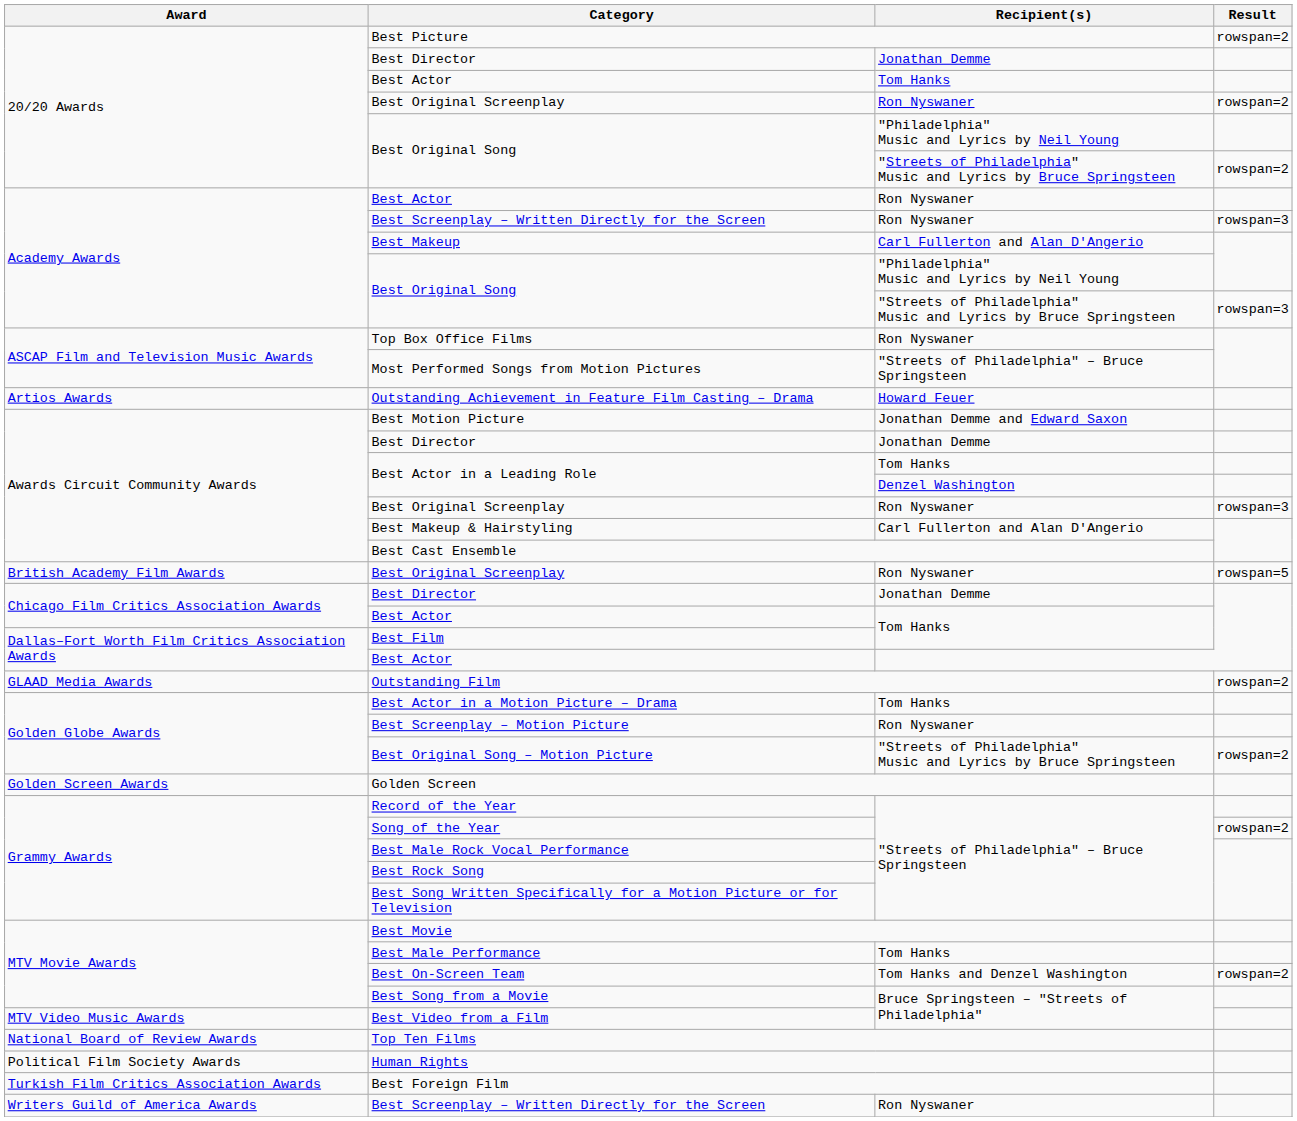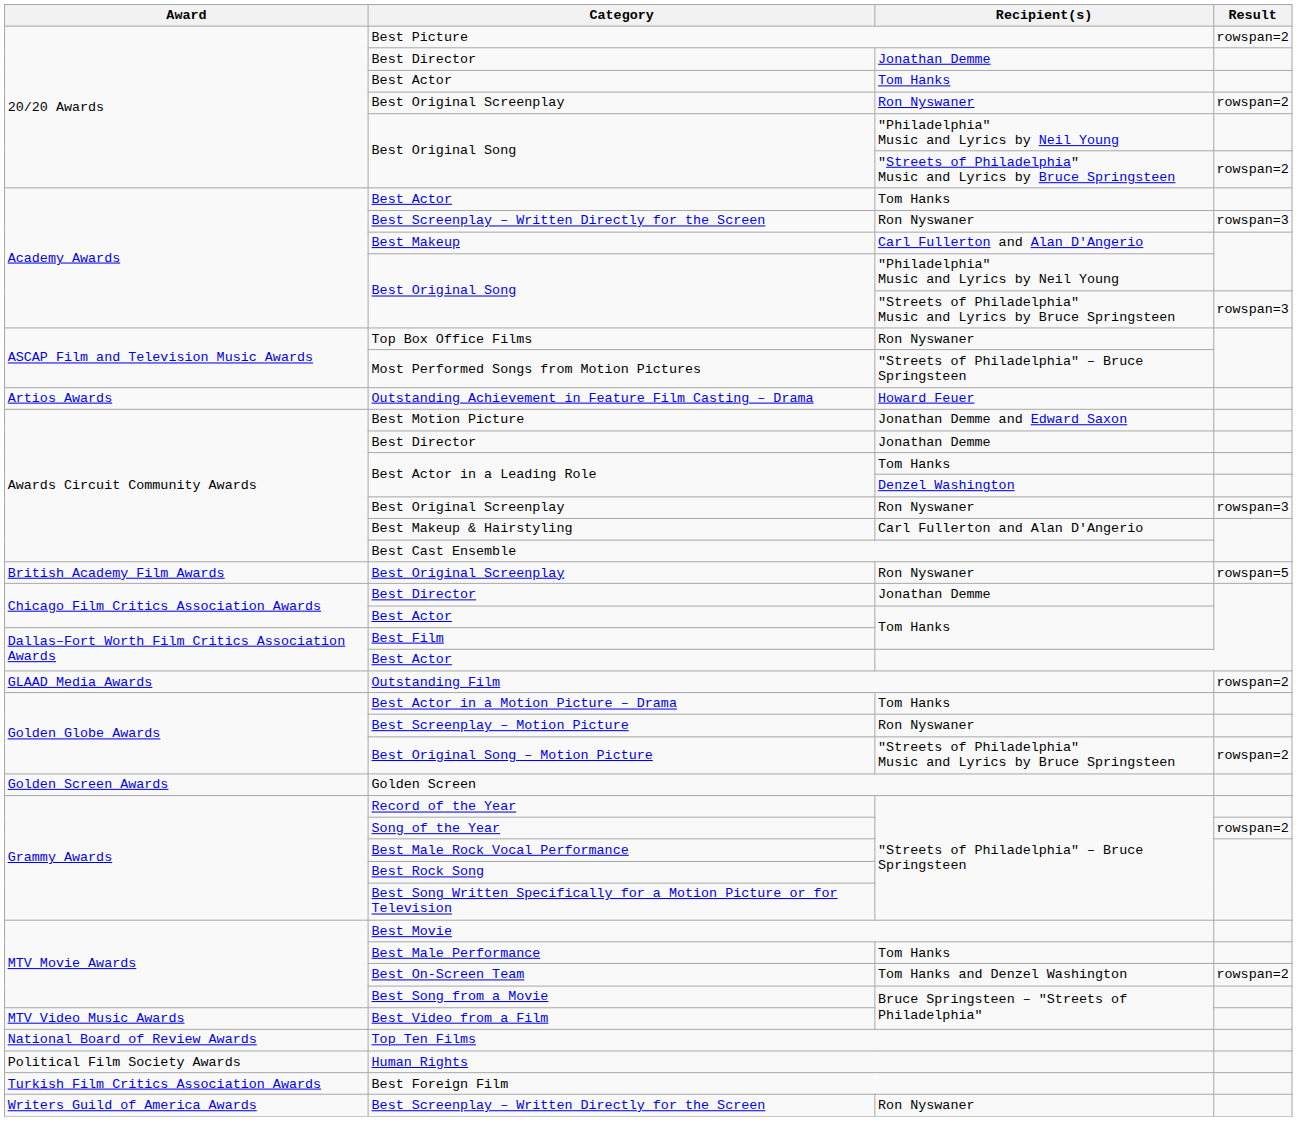(926, 199) Ron Nyswaner -> (914, 199) Tom Hanks
